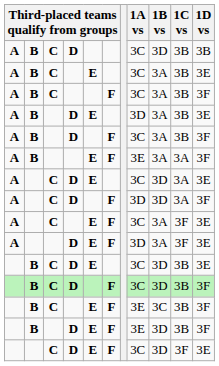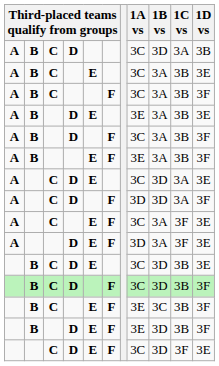(182, 51) 3B -> (182, 51) 3A
(138, 115) 3D -> (138, 115) 3E
(182, 157) 3A -> (182, 157) 3B
